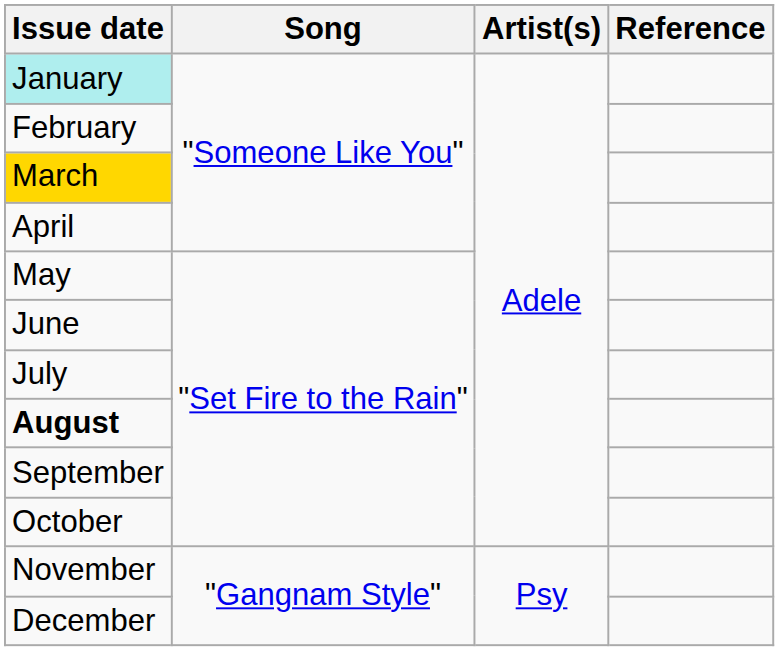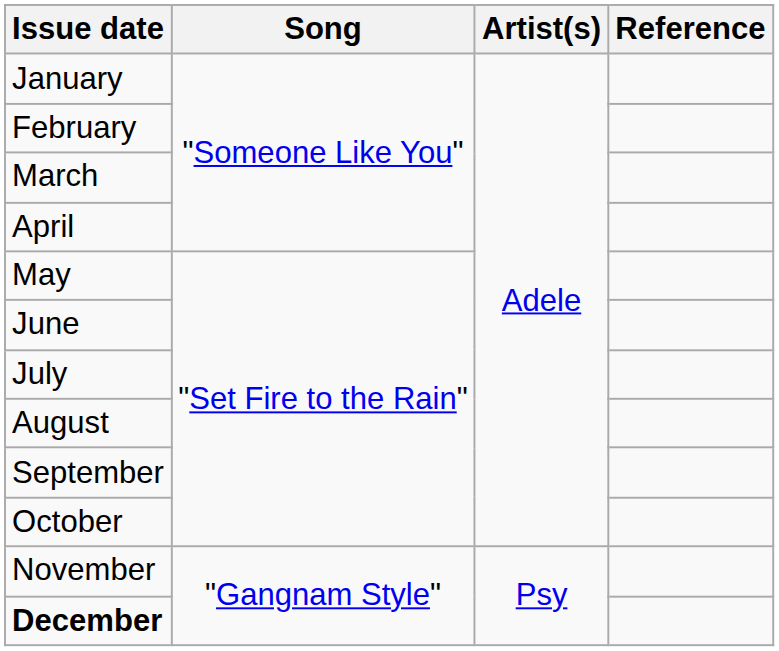(67, 78) paleturquoise background -> (67, 78) no background
(55, 176) gold background -> (55, 176) no background
(66, 422) bold -> (60, 422) normal
(84, 619) normal -> (87, 619) bold
